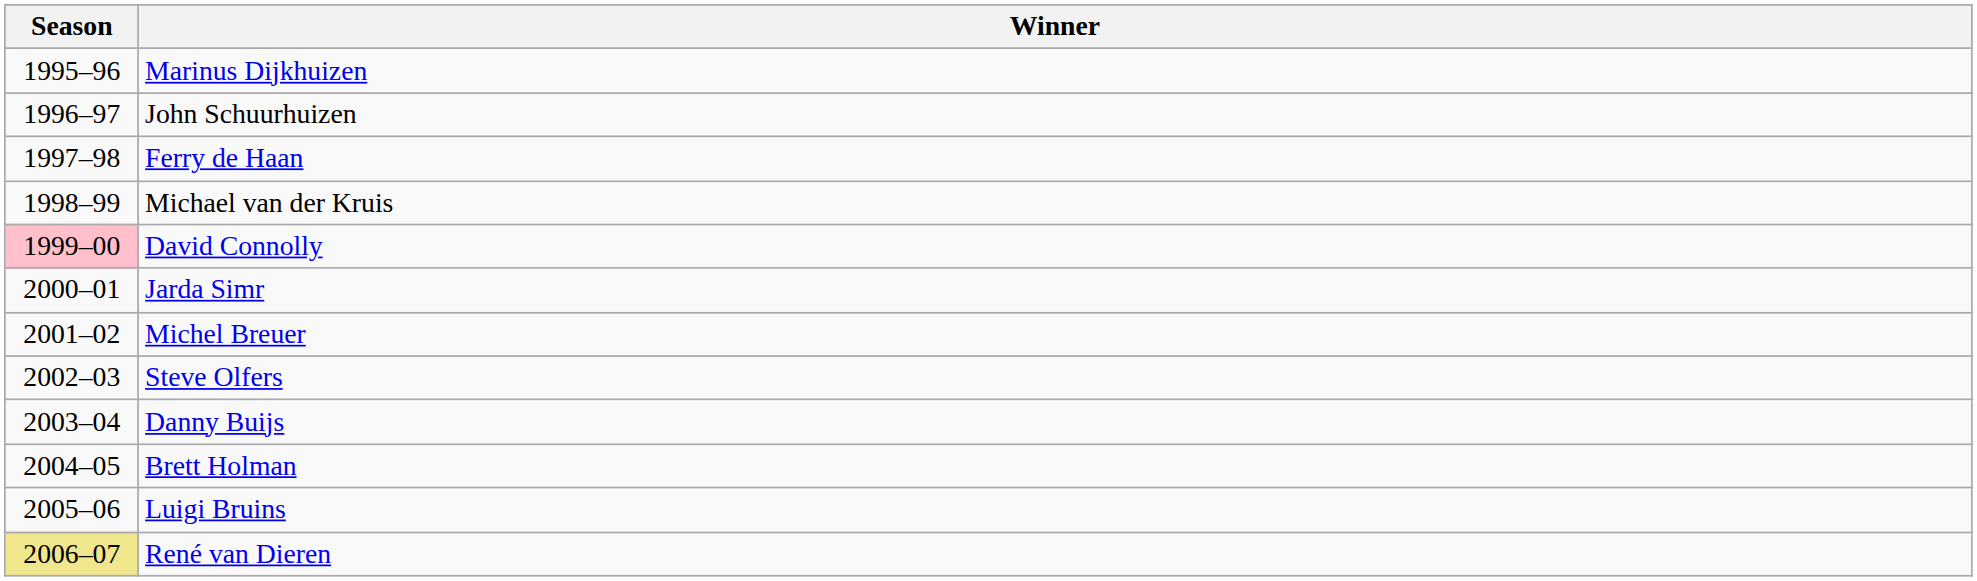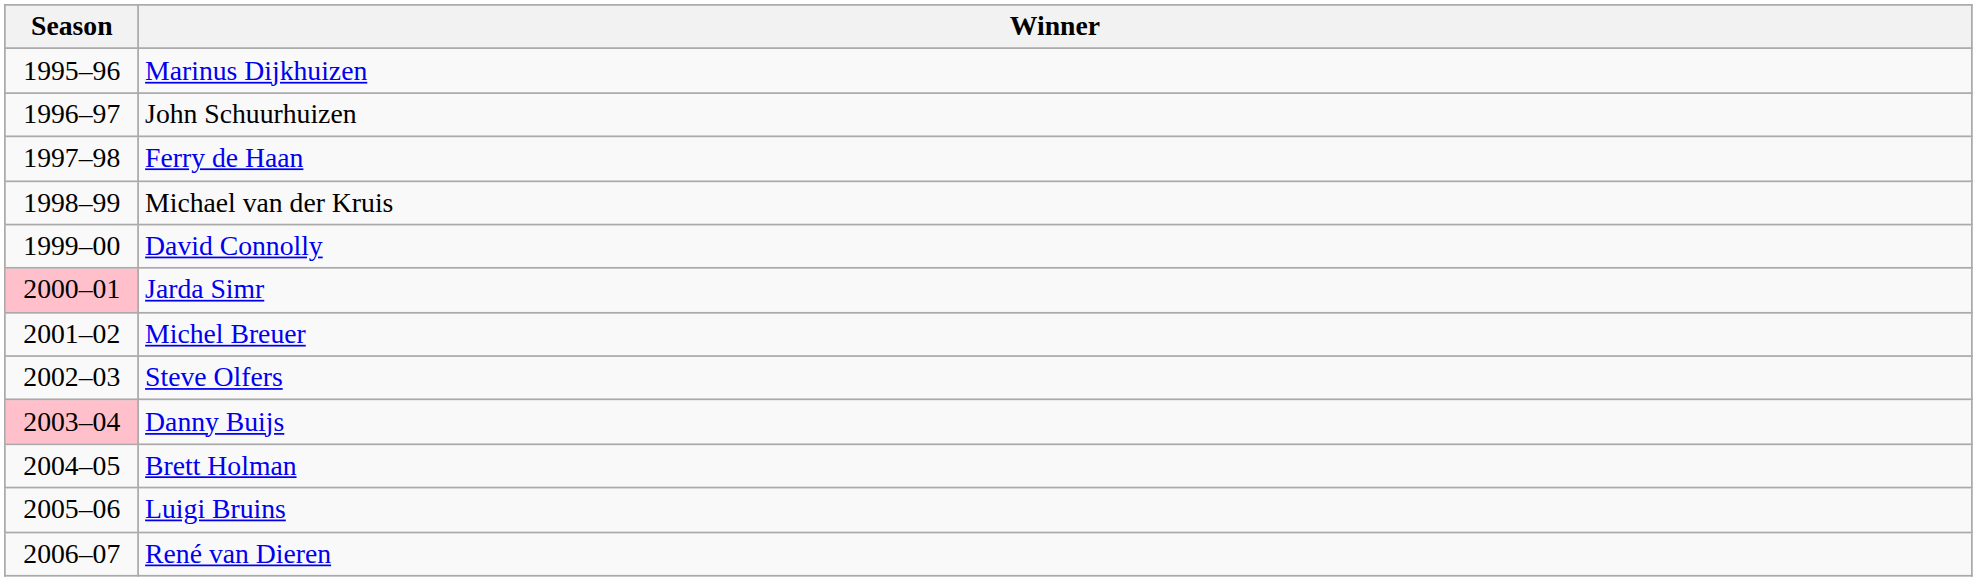(72, 245) pink background -> (72, 245) no background
(72, 289) no background -> (72, 289) pink background
(72, 421) no background -> (72, 421) pink background
(72, 553) khaki background -> (72, 553) no background
